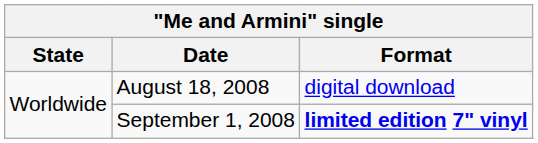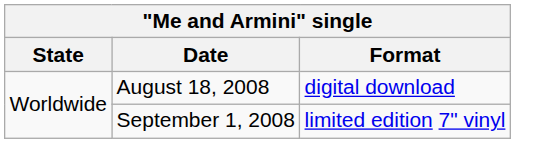(416, 120) bold -> (405, 120) normal
